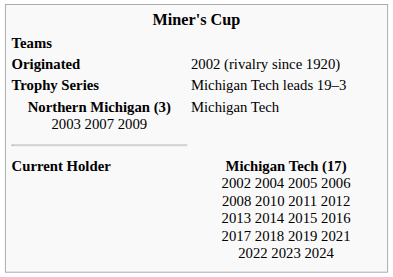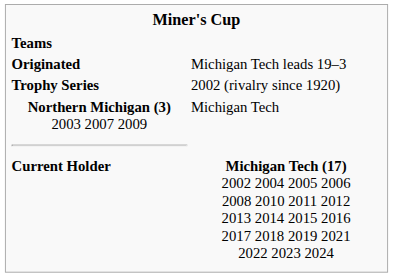(266, 64) 2002 (rivalry since 1920) -> (269, 64) Michigan Tech leads 19–3
(269, 85) Michigan Tech leads 19–3 -> (266, 85) 2002 (rivalry since 1920)
